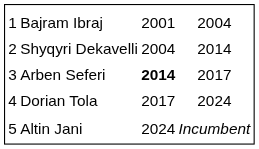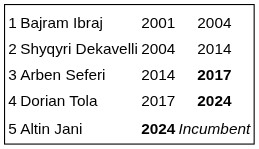(158, 75) bold -> (158, 75) normal
(214, 75) normal -> (214, 75) bold
(214, 101) normal -> (214, 101) bold
(158, 128) normal -> (158, 128) bold
